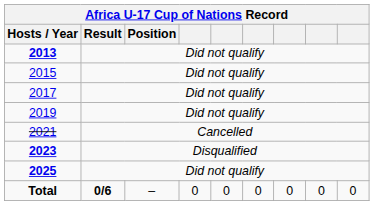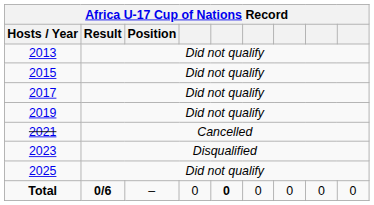(43, 54) bold -> (43, 54) normal
(43, 152) bold -> (43, 152) normal
(43, 171) bold -> (43, 171) normal
(227, 191) normal -> (227, 191) bold
